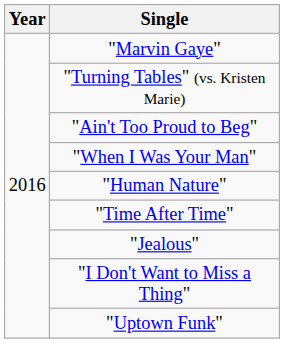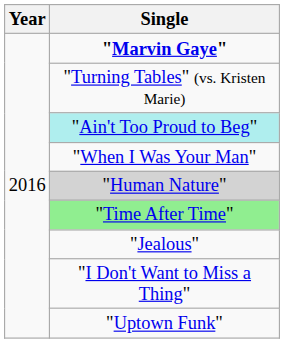(164, 48) normal -> (164, 48) bold
(164, 127) no background -> (164, 127) paleturquoise background
(164, 185) no background -> (164, 185) lightgrey background
(164, 214) no background -> (164, 214) lightgreen background
